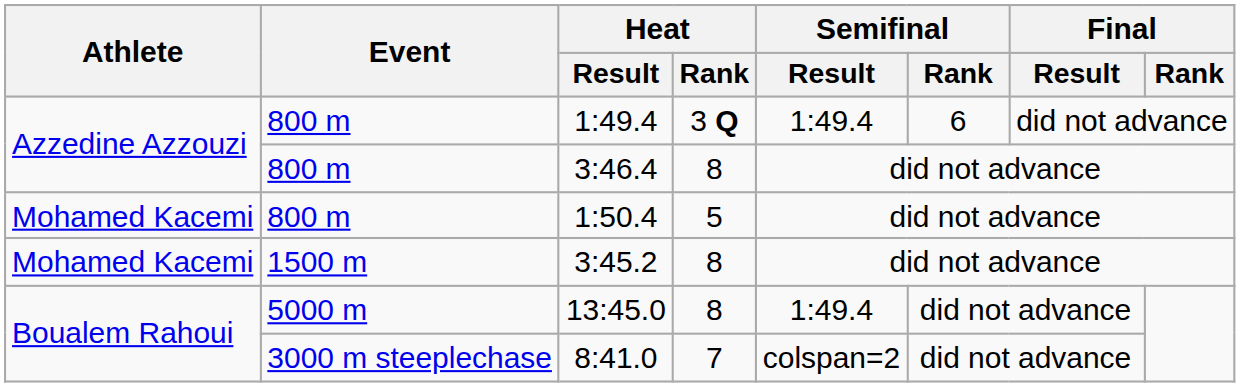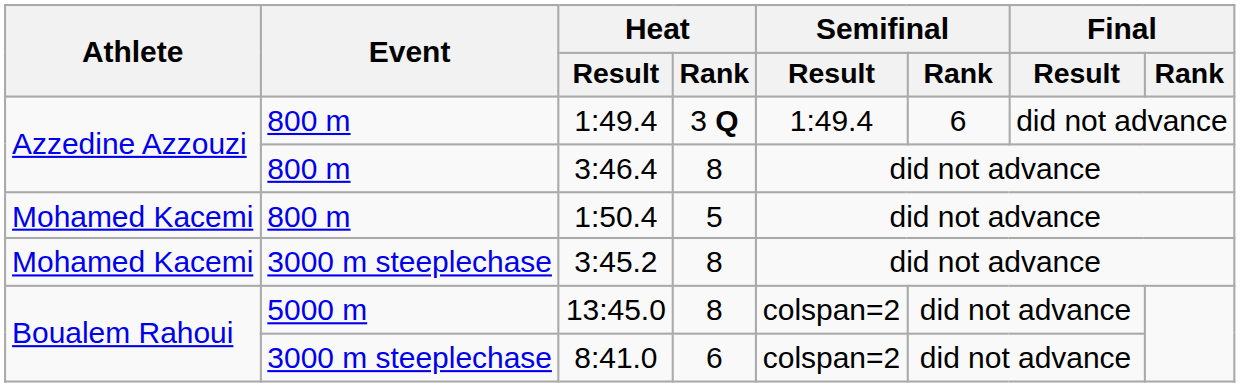(317, 263) 1500 m -> (410, 263) 3000 m steeplechase
(831, 310) 1:49.4 -> (831, 310) colspan=2
(714, 358) 7 -> (714, 358) 6
